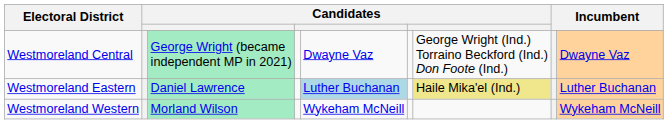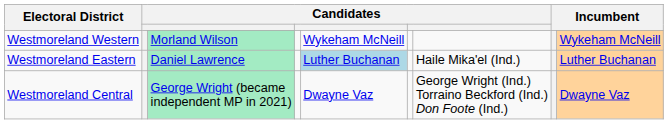rows swapped: (70, 54) <-> (73, 108)
(468, 88) khaki background -> (468, 60) no background
